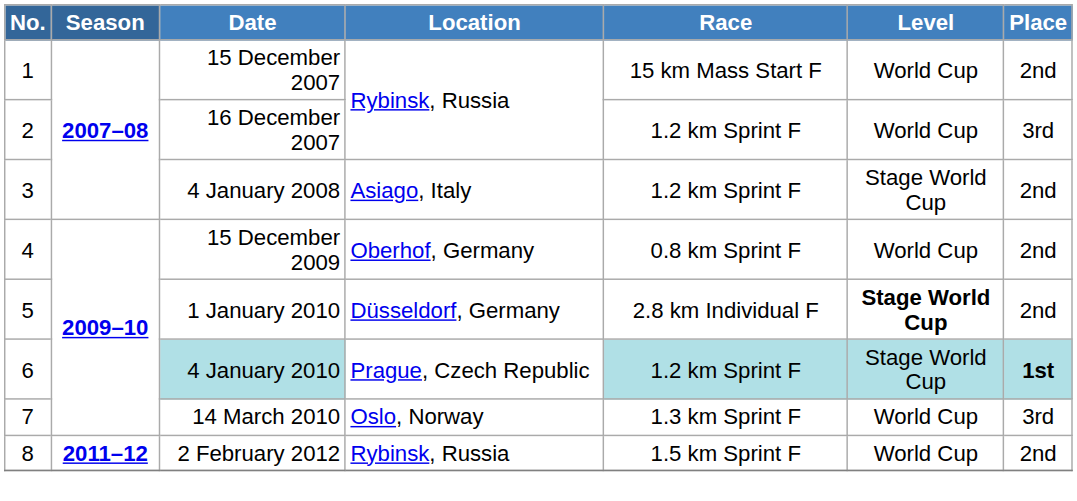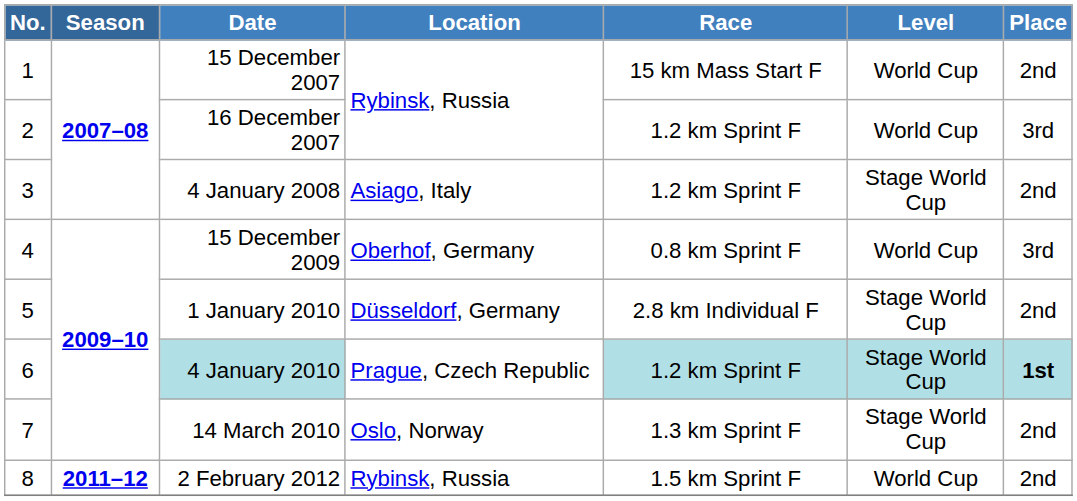(1038, 250) 2nd -> (1038, 250) 3rd
(926, 310) bold -> (926, 310) normal
(926, 417) World Cup -> (926, 430) Stage World Cup
(1038, 417) 3rd -> (1038, 430) 2nd
